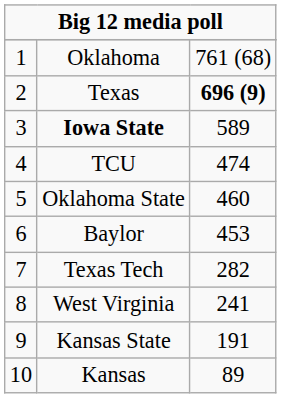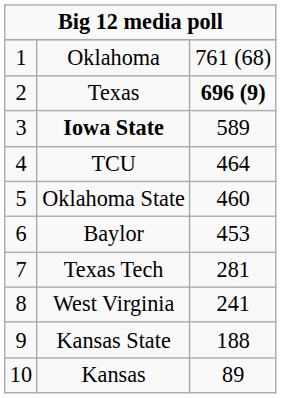(233, 163) 474 -> (233, 163) 464
(233, 269) 282 -> (233, 269) 281
(233, 339) 191 -> (233, 339) 188
